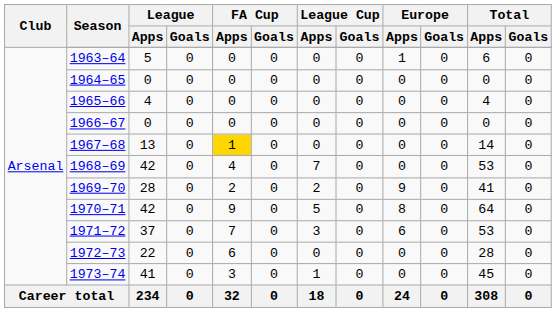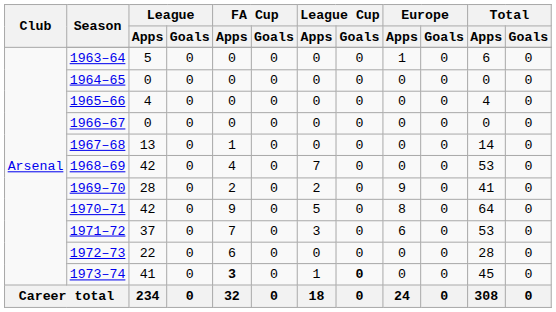(232, 145) gold background -> (232, 145) no background
(232, 275) normal -> (232, 275) bold
(359, 275) normal -> (359, 275) bold
